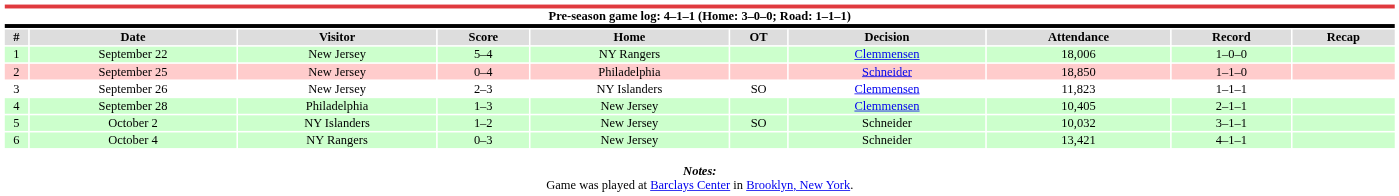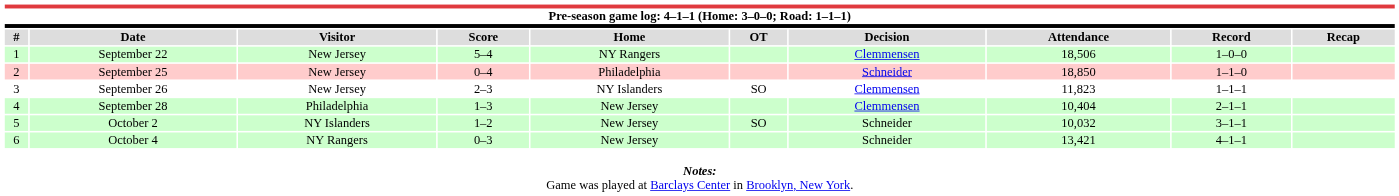(1079, 54) 18,006 -> (1079, 54) 18,506
(1079, 106) 10,405 -> (1079, 106) 10,404
